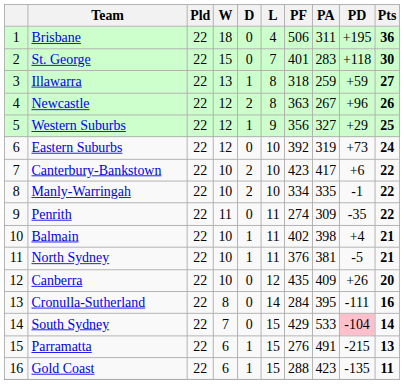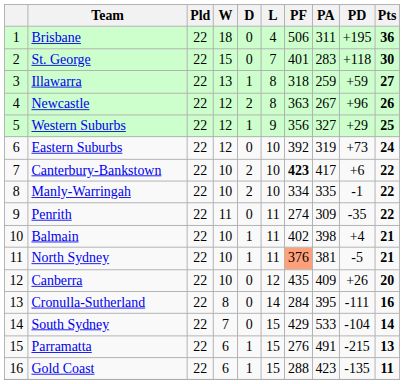(299, 170) normal -> (299, 170) bold
(299, 258) no background -> (299, 258) lightsalmon background
(357, 324) pink background -> (357, 324) no background
